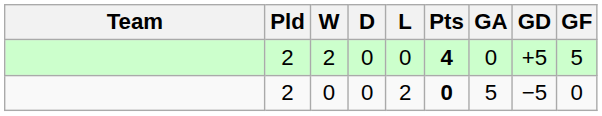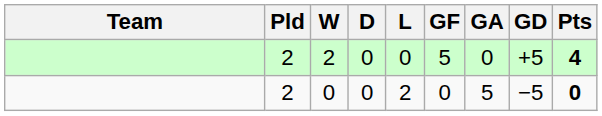columns swapped: (577, 22) <-> (447, 22)
